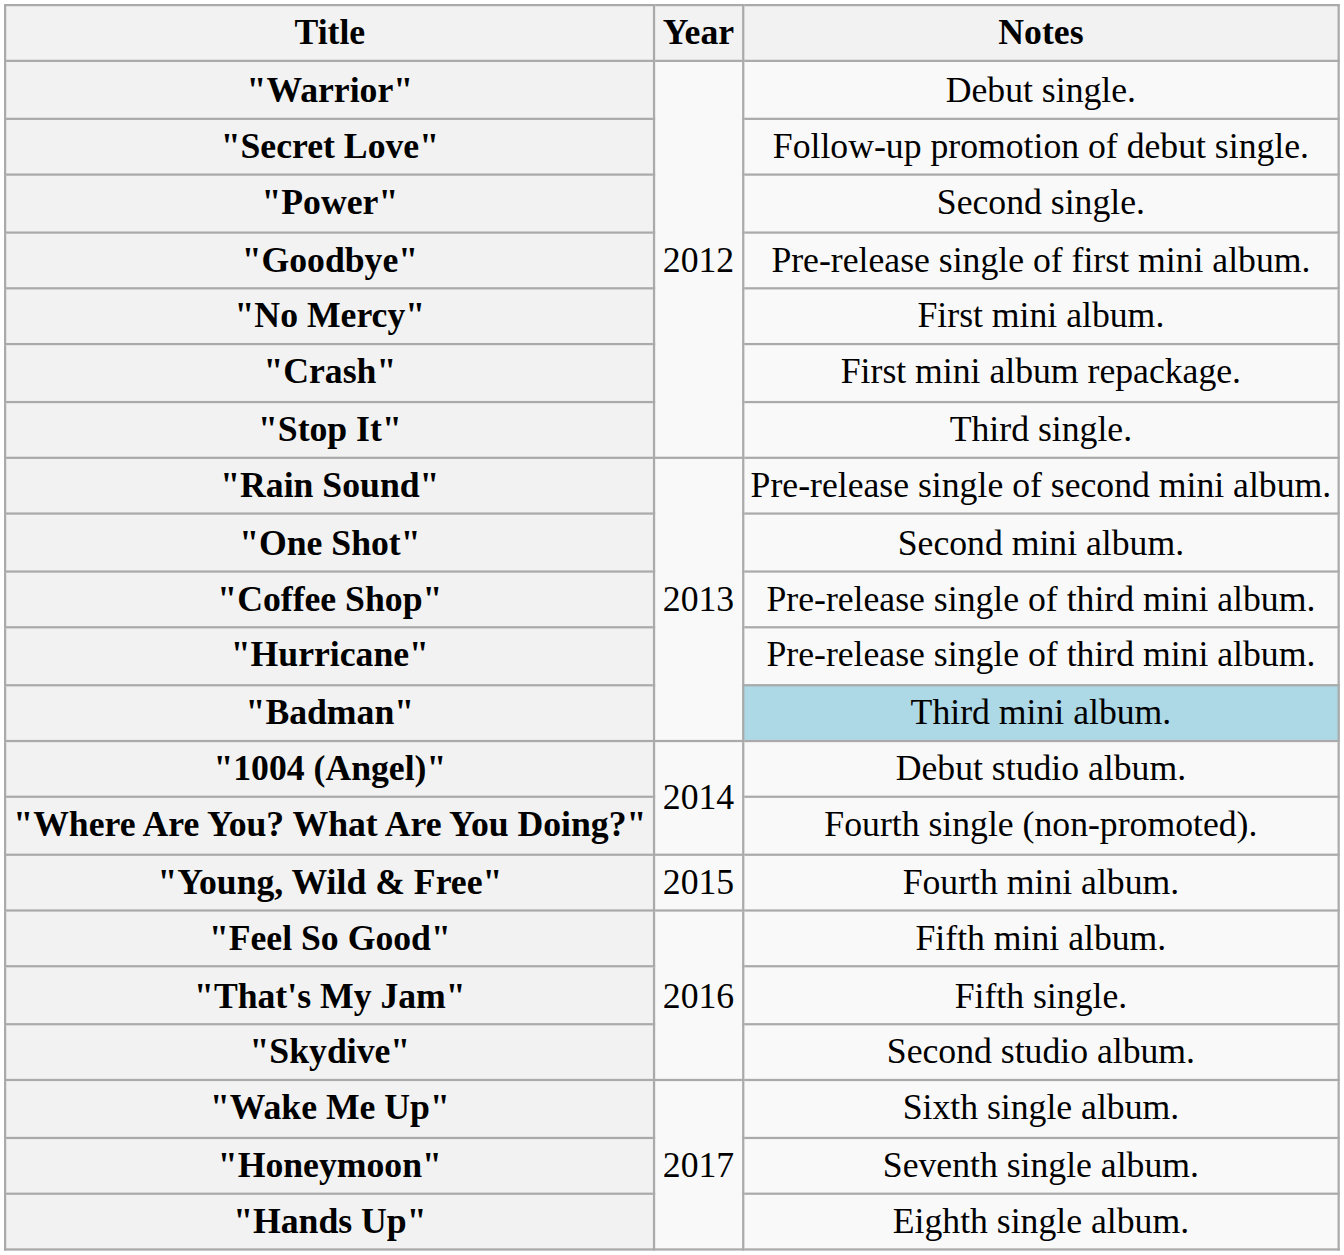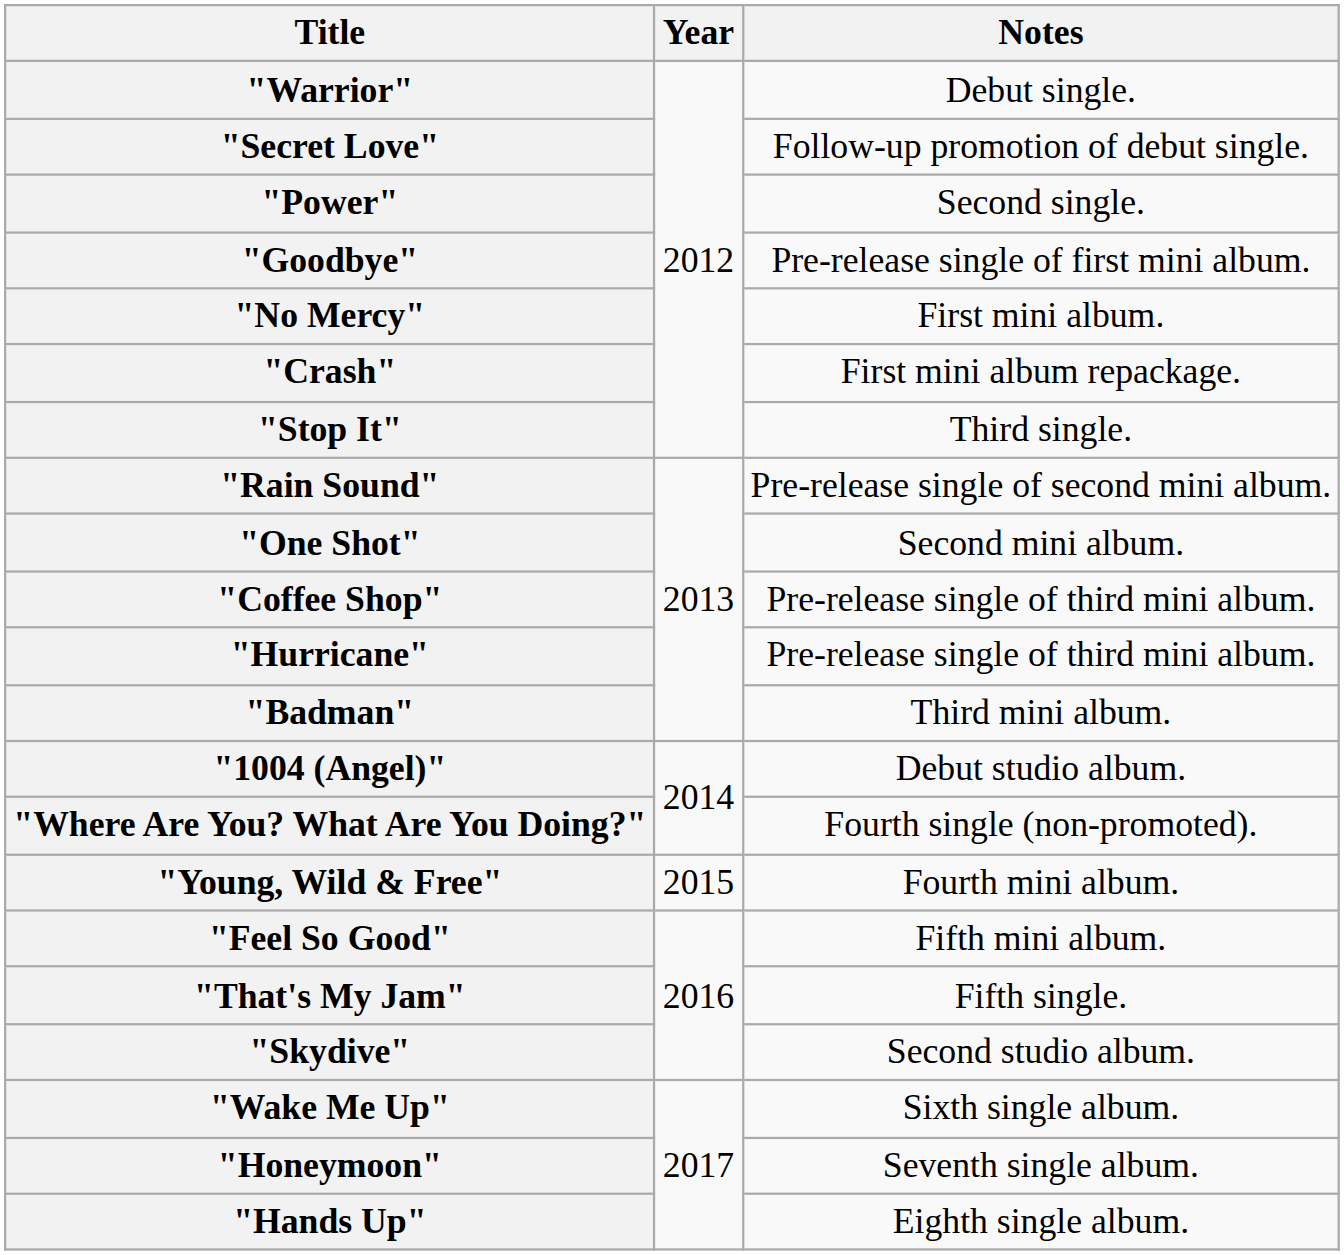(1041, 711) lightblue background -> (1041, 711) no background
